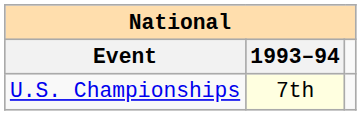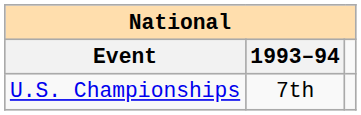(295, 92) lightyellow background -> (295, 92) no background
